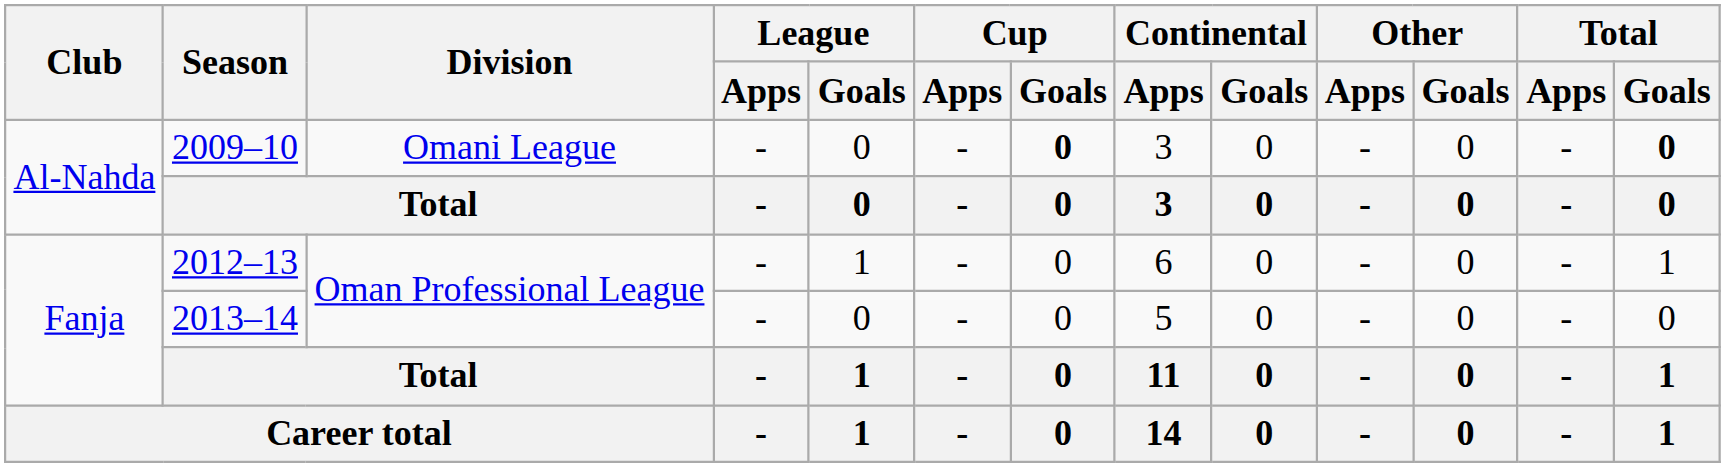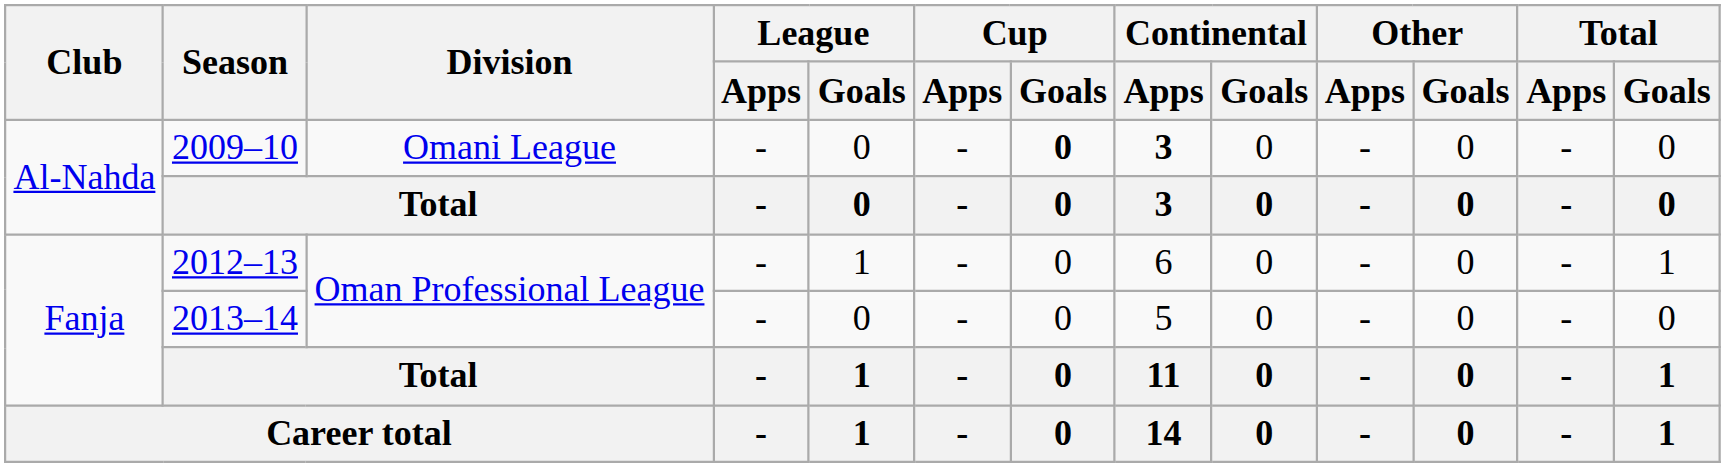(1164, 147) normal -> (1164, 147) bold
(1667, 147) bold -> (1667, 147) normal
